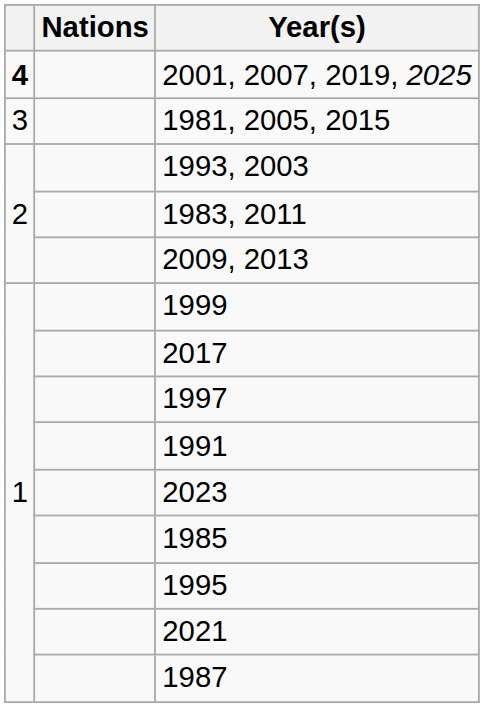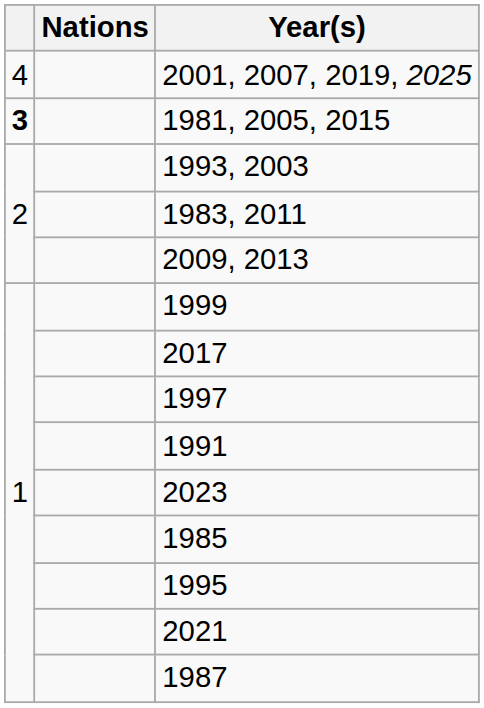(20, 74) bold -> (20, 74) normal
(20, 120) normal -> (20, 120) bold
